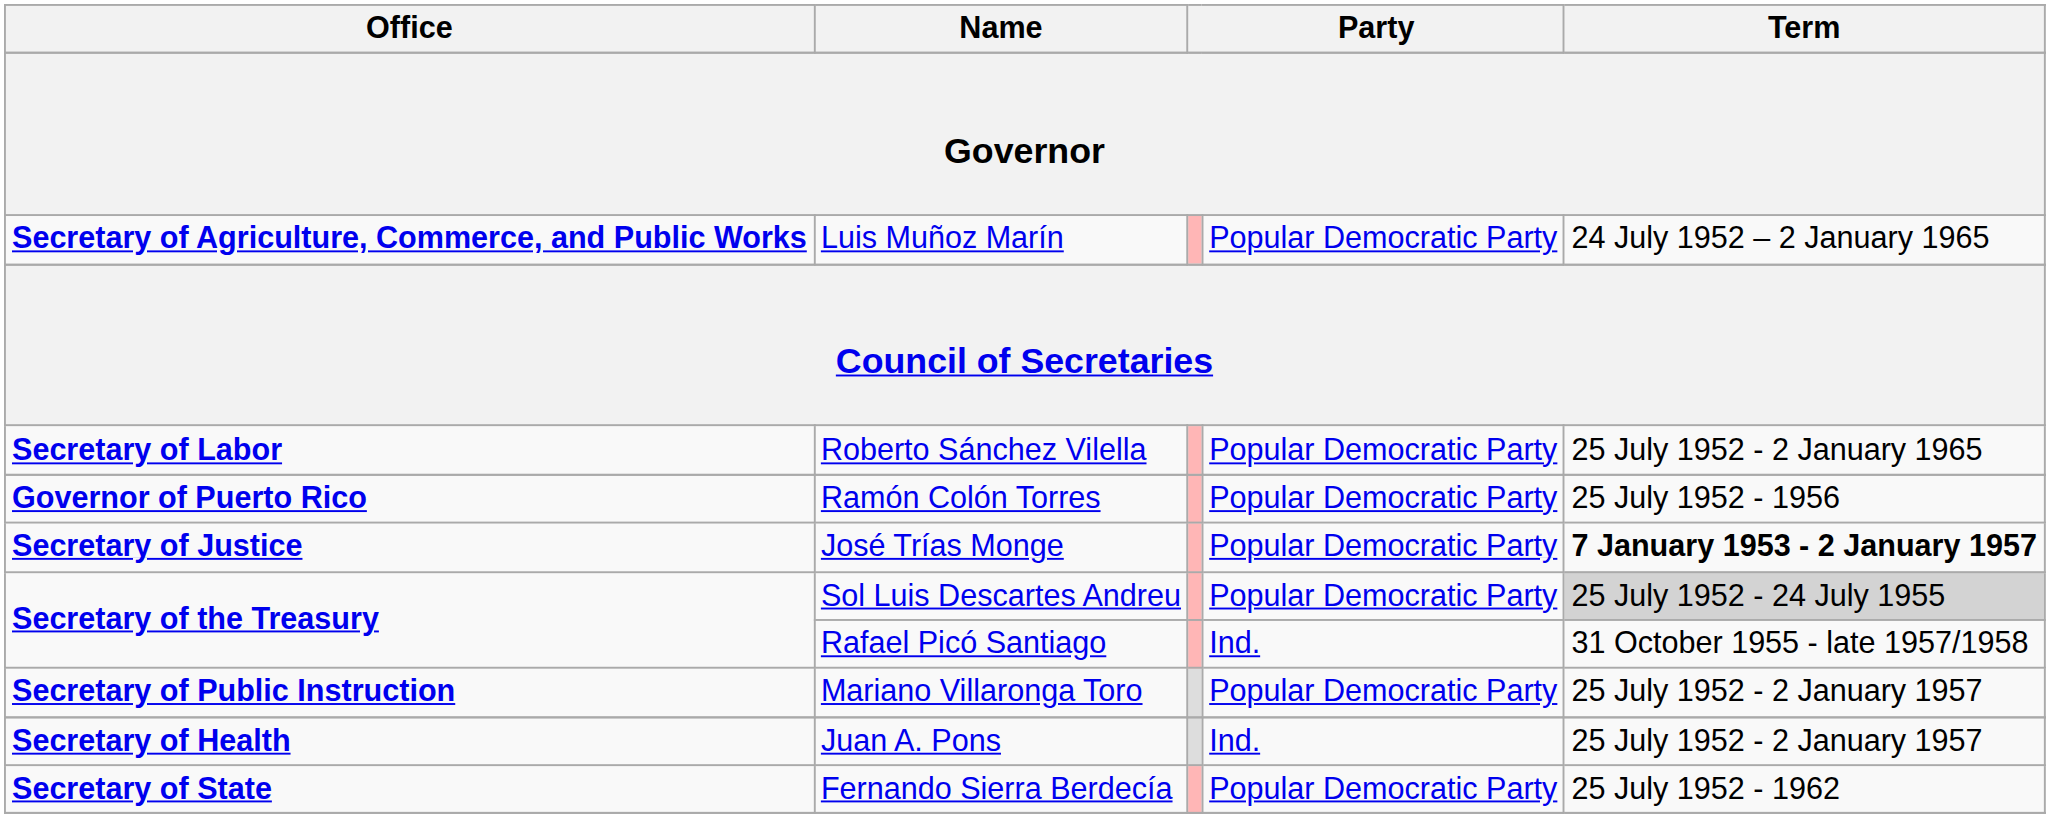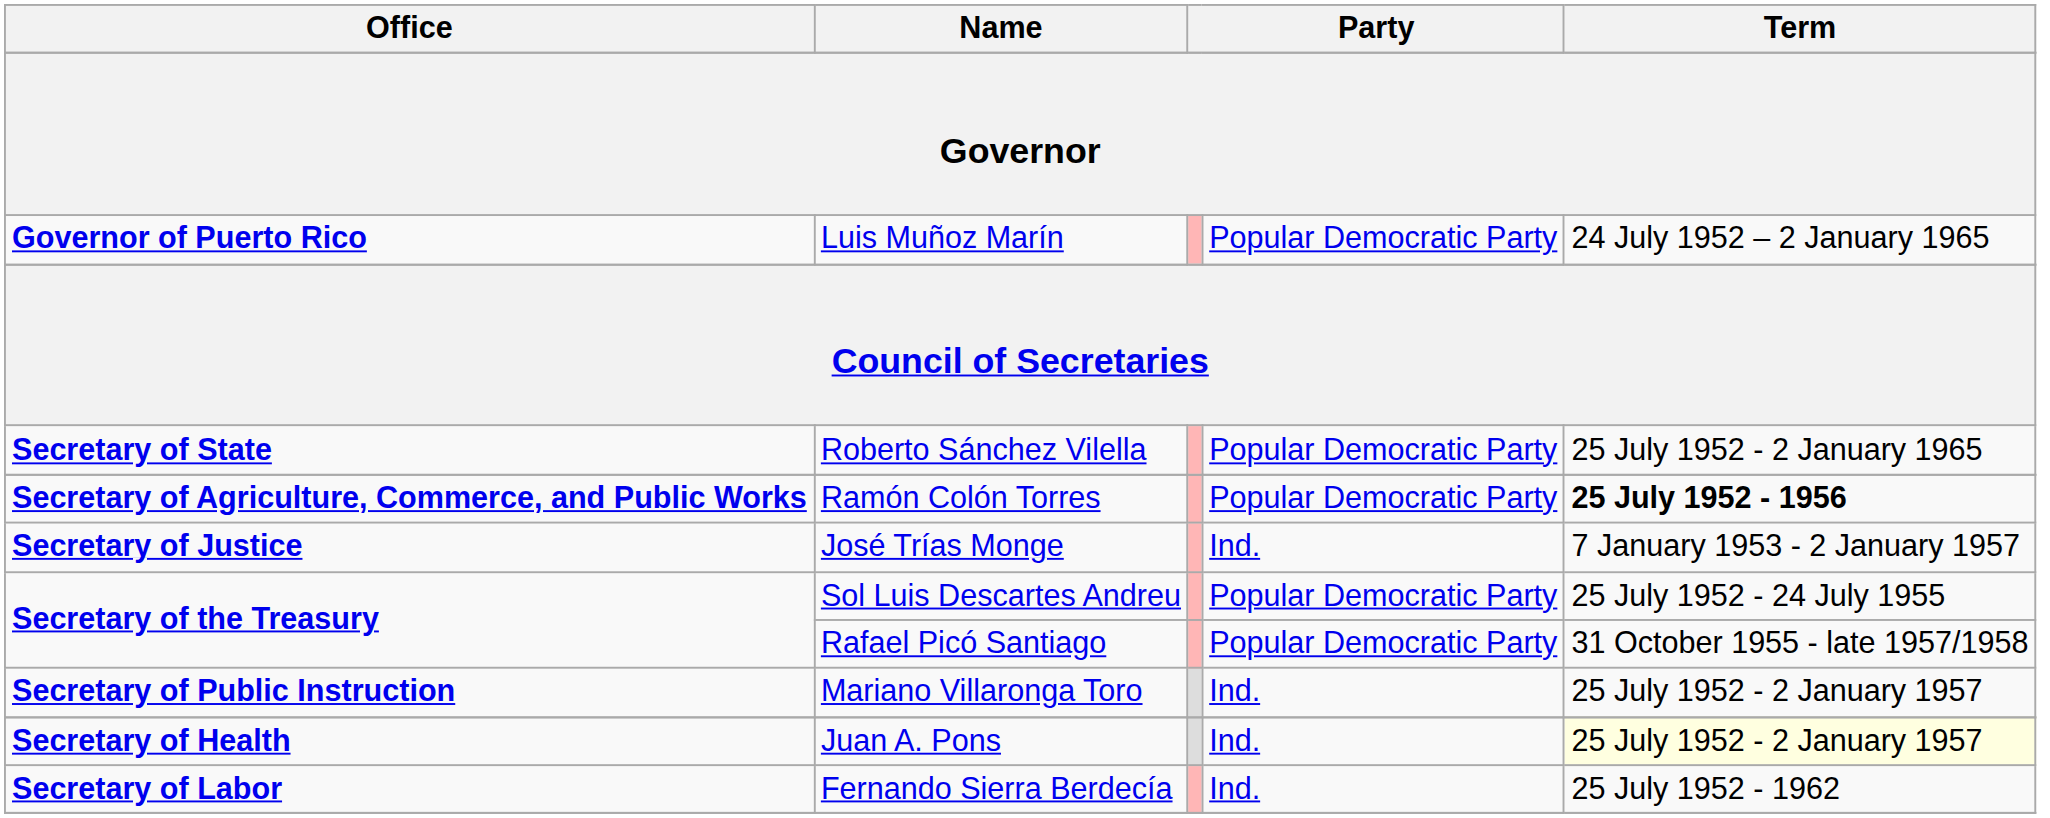(409, 239) Secretary of Agriculture, Commerce, and Public Works -> (189, 239) Governor of Puerto Rico
(147, 449) Secretary of Labor -> (142, 449) Secretary of State
(189, 498) Governor of Puerto Rico -> (409, 498) Secretary of Agriculture, Commerce, and Public Works
(1706, 498) normal -> (1709, 498) bold
(1383, 546) Popular Democratic Party -> (1235, 546) Ind.
(1804, 546) bold -> (1796, 546) normal
(1758, 595) lightgrey background -> (1758, 595) no background
(1235, 643) Ind. -> (1383, 643) Popular Democratic Party
(1383, 691) Popular Democratic Party -> (1235, 691) Ind.
(1777, 740) no background -> (1777, 740) lightyellow background
(142, 788) Secretary of State -> (147, 788) Secretary of Labor
(1383, 788) Popular Democratic Party -> (1235, 788) Ind.
